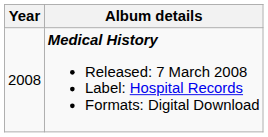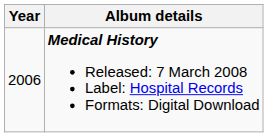(24, 79) 2008 -> (24, 79) 2006
